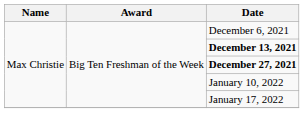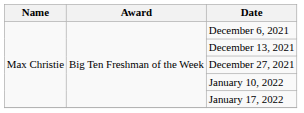(253, 47) bold -> (252, 47) normal
(253, 64) bold -> (252, 64) normal
